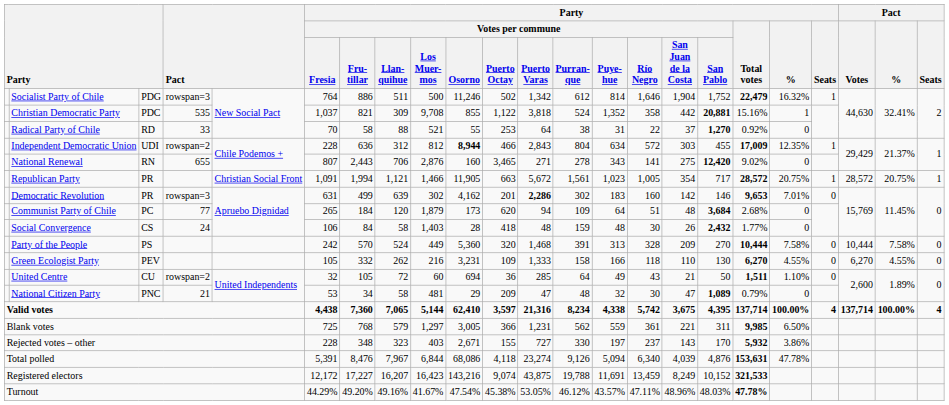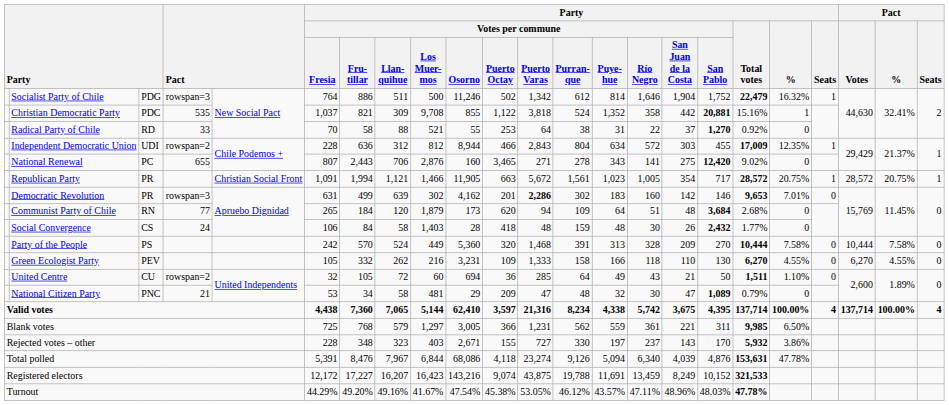(469, 146) bold -> (469, 146) normal
(148, 162) RN -> (147, 162) PC
(147, 212) PC -> (148, 212) RN
